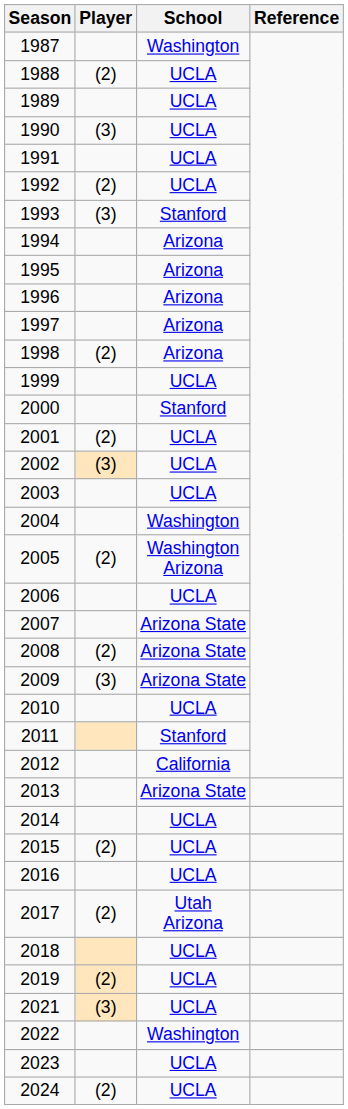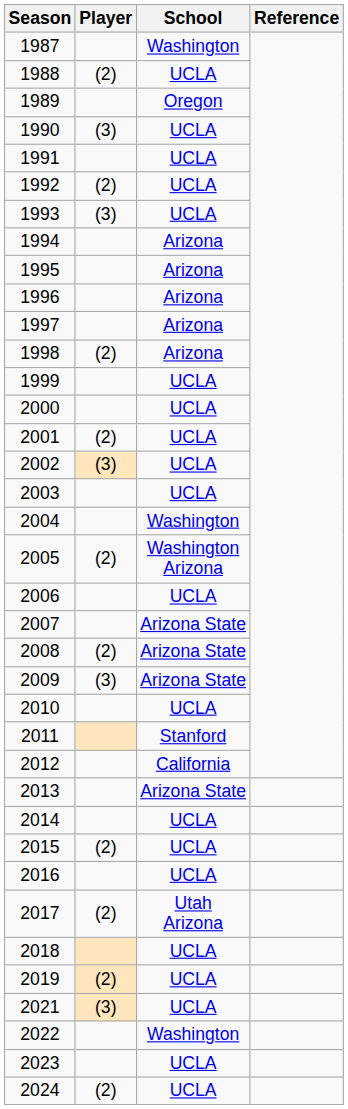(193, 102) UCLA -> (193, 102) Oregon
(193, 213) Stanford -> (193, 213) UCLA
(193, 409) Stanford -> (193, 409) UCLA
